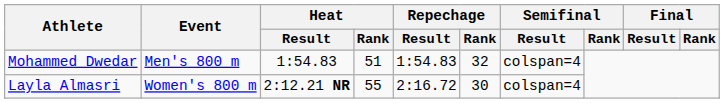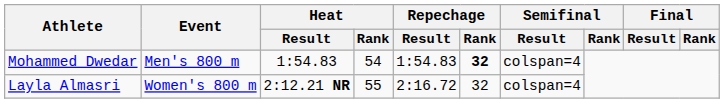(373, 62) 51 -> (373, 62) 54
(480, 62) normal -> (480, 62) bold
(480, 86) 30 -> (480, 86) 32
